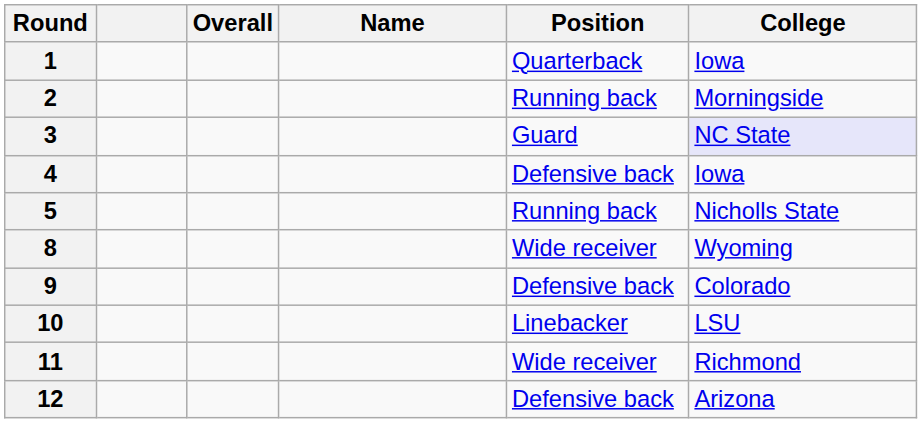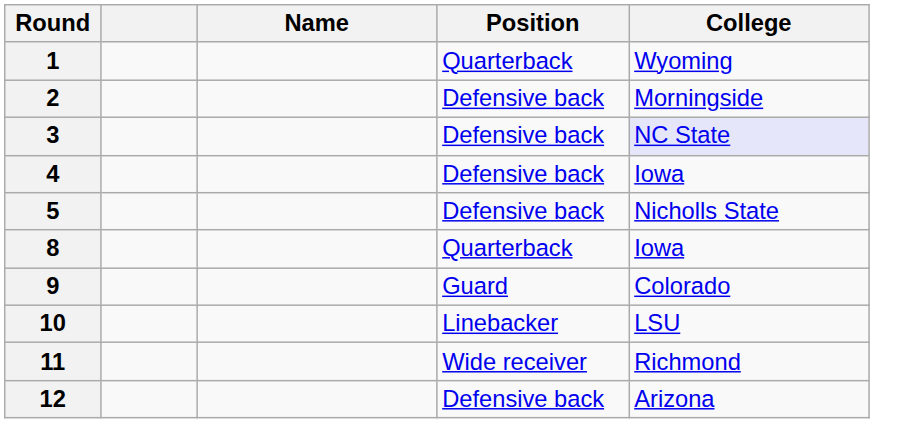- column: (233, 23)
(719, 60) Iowa -> (683, 60) Wyoming
(584, 98) Running back -> (523, 98) Defensive back
(545, 135) Guard -> (523, 135) Defensive back
(584, 211) Running back -> (523, 211) Defensive back
(584, 248) Wide receiver -> (507, 248) Quarterback
(744, 248) Wyoming -> (659, 248) Iowa
(593, 286) Defensive back -> (475, 286) Guard
